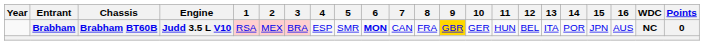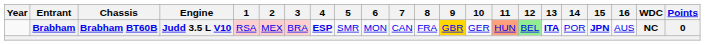(322, 27) normal -> (322, 27) bold
(375, 27) bold -> (375, 27) normal
(505, 27) no background -> (505, 27) lightsalmon background
(530, 27) no background -> (530, 27) lightgreen background
(551, 27) normal -> (552, 27) bold
(599, 27) normal -> (600, 27) bold
